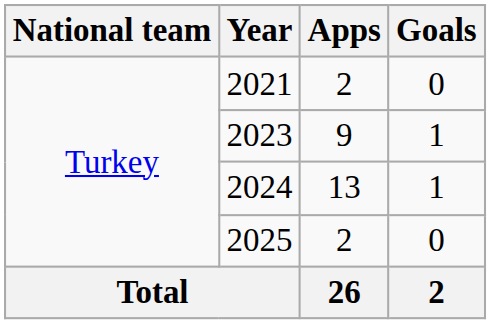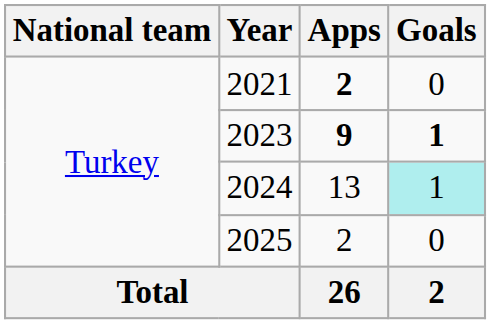(344, 82) normal -> (344, 82) bold
(344, 135) normal -> (344, 135) bold
(436, 135) normal -> (436, 135) bold
(436, 187) no background -> (436, 187) paleturquoise background
